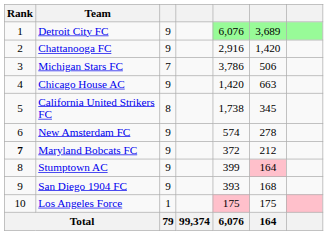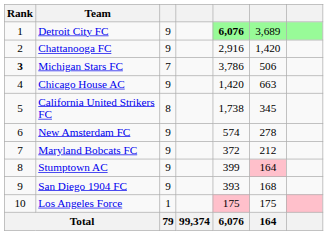(231, 31) normal -> (231, 31) bold
(20, 66) normal -> (20, 66) bold
(20, 150) bold -> (20, 150) normal
